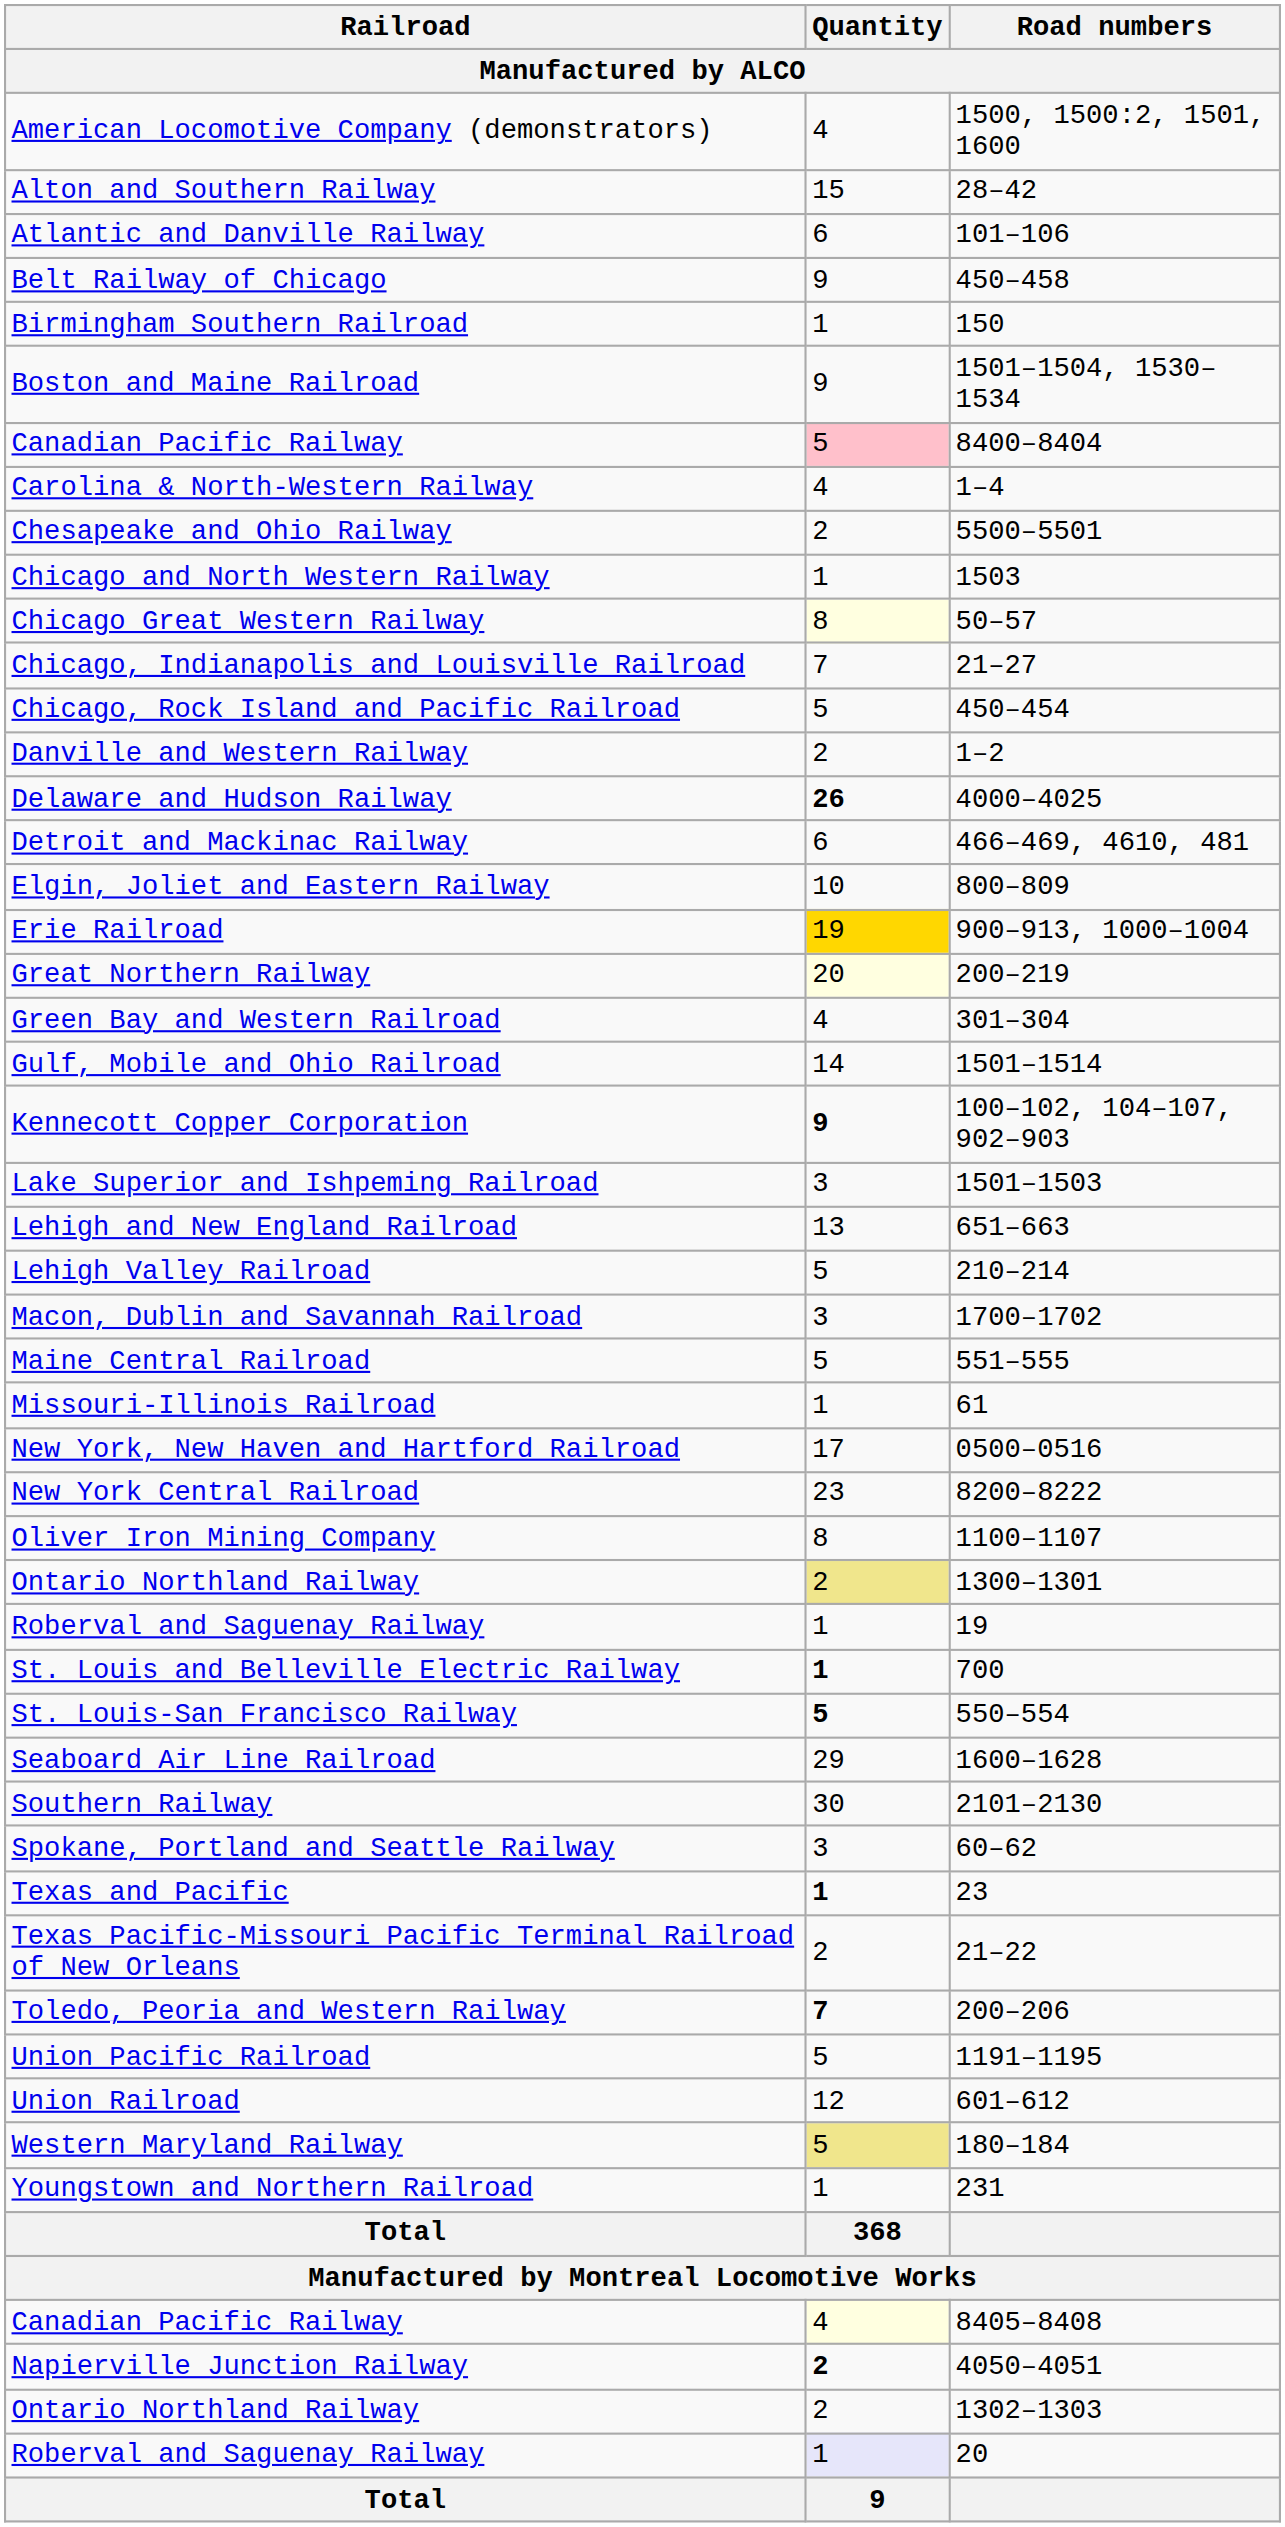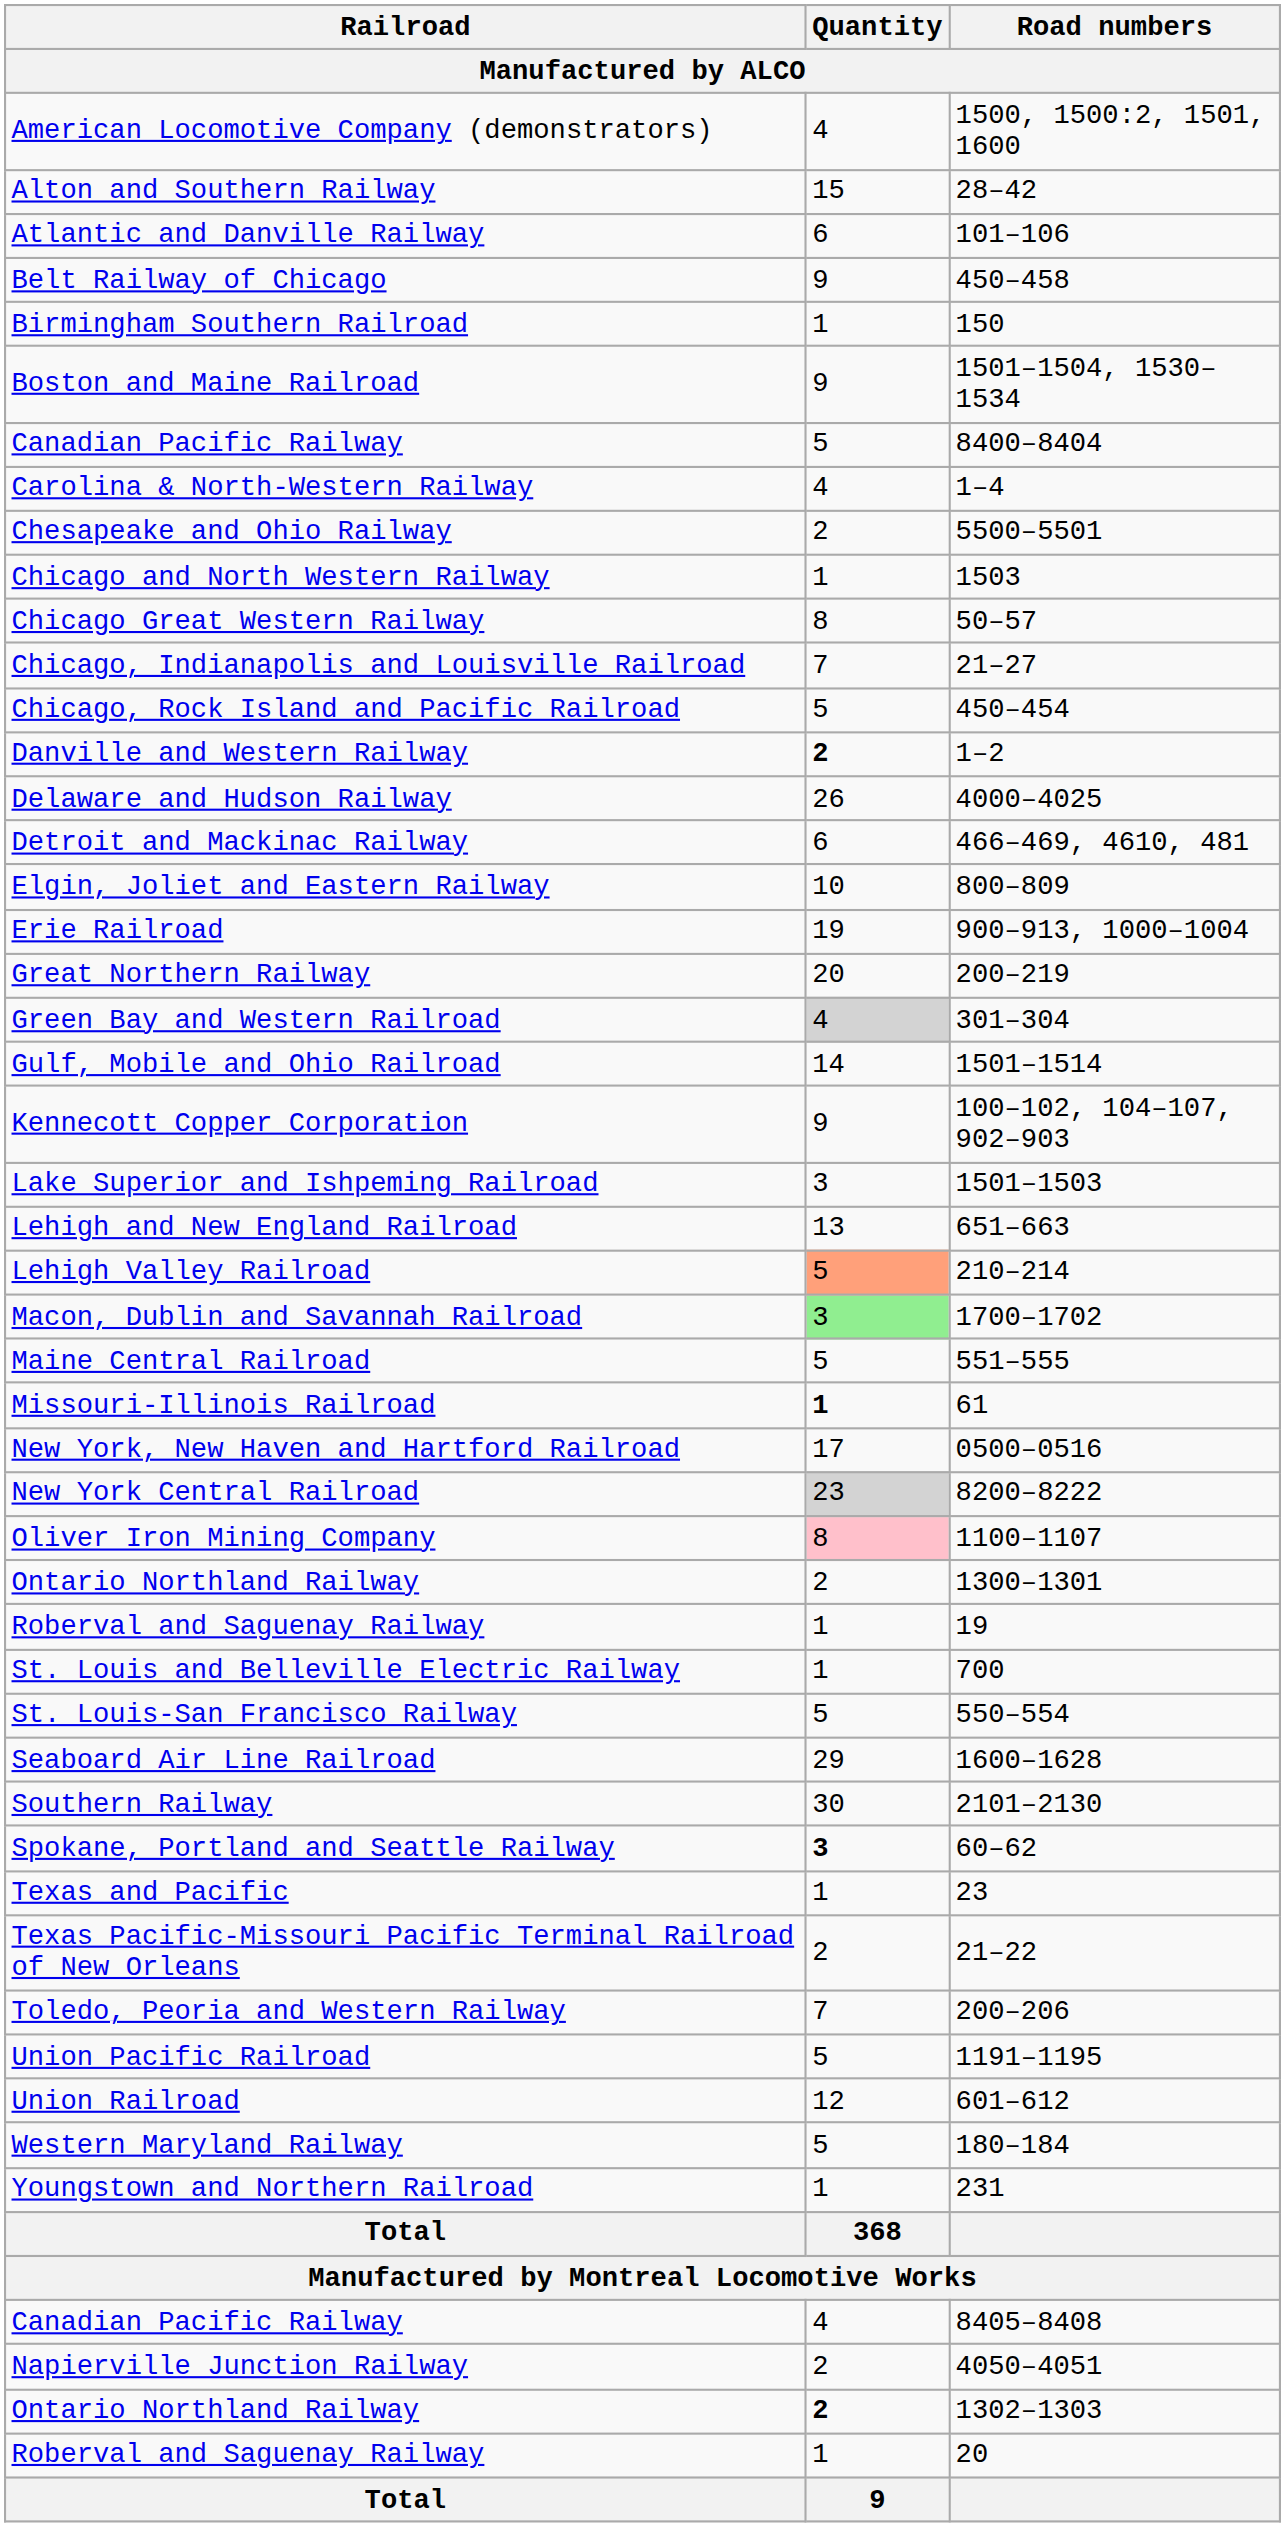(820, 444) pink background -> (820, 444) no background
(820, 621) lightyellow background -> (820, 621) no background
(820, 754) normal -> (820, 754) bold
(829, 798) bold -> (829, 798) normal
(829, 931) gold background -> (829, 931) no background
(829, 976) lightyellow background -> (829, 976) no background
(820, 1020) no background -> (820, 1020) lightgrey background
(820, 1124) bold -> (820, 1124) normal
(820, 1273) no background -> (820, 1273) lightsalmon background
(820, 1317) no background -> (820, 1317) lightgreen background
(820, 1405) normal -> (820, 1405) bold
(829, 1494) no background -> (829, 1494) lightgrey background
(820, 1538) no background -> (820, 1538) pink background
(820, 1583) khaki background -> (820, 1583) no background
(820, 1671) bold -> (820, 1671) normal
(820, 1715) bold -> (820, 1715) normal
(820, 1848) normal -> (820, 1848) bold
(820, 1893) bold -> (820, 1893) normal
(820, 2012) bold -> (820, 2012) normal
(820, 2145) khaki background -> (820, 2145) no background
(820, 2322) lightyellow background -> (820, 2322) no background
(820, 2367) bold -> (820, 2367) normal
(820, 2411) normal -> (820, 2411) bold
(820, 2455) lavender background -> (820, 2455) no background
